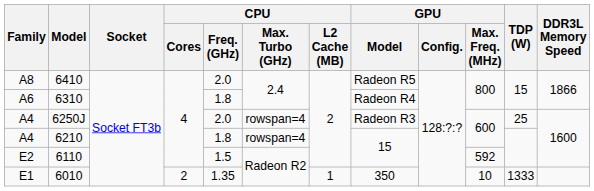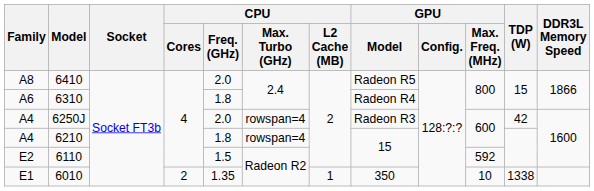(521, 118) 25 -> (521, 118) 42
(521, 176) 1333 -> (521, 176) 1338
